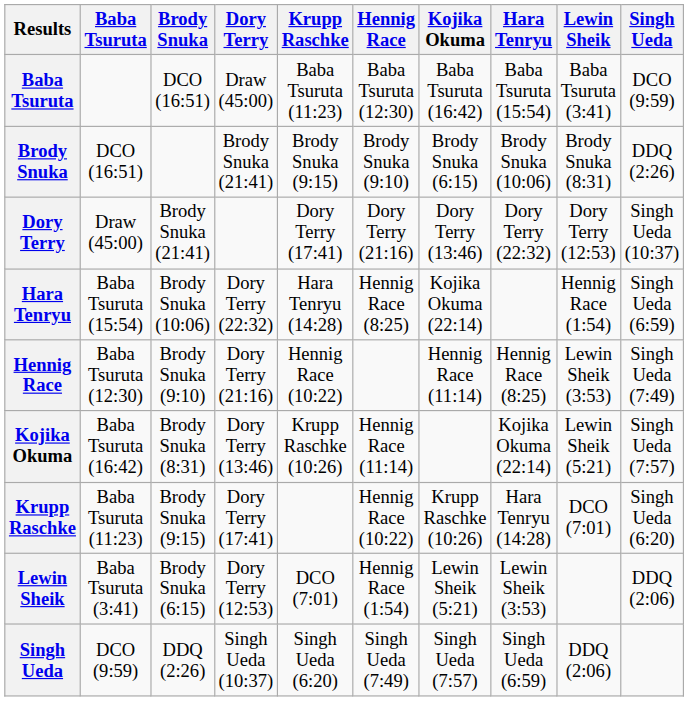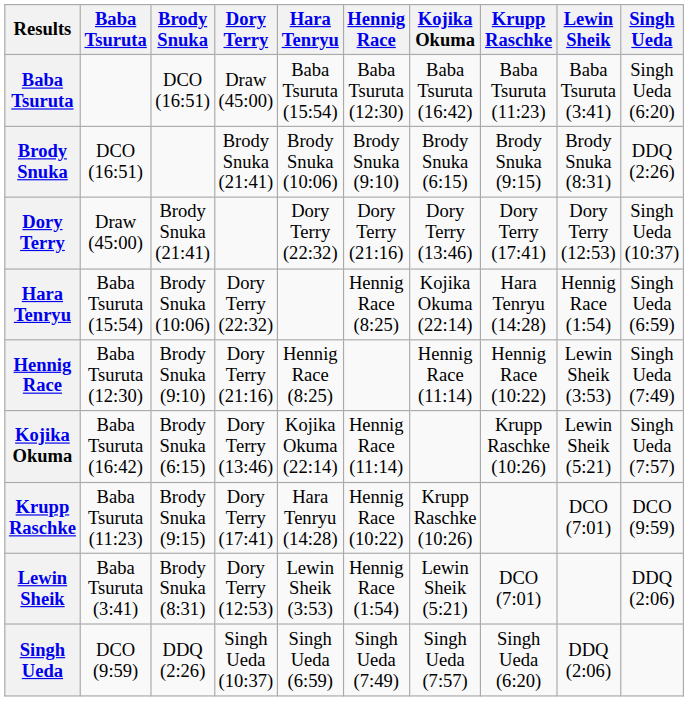columns swapped: (524, 29) <-> (315, 29)
(652, 90) DCO (9:59) -> (652, 90) Singh Ueda (6:20)
(183, 446) Brody Snuka (8:31) -> (183, 446) Brody Snuka (6:15)
(652, 517) Singh Ueda (6:20) -> (652, 517) DCO (9:59)
(183, 588) Brody Snuka (6:15) -> (183, 588) Brody Snuka (8:31)
